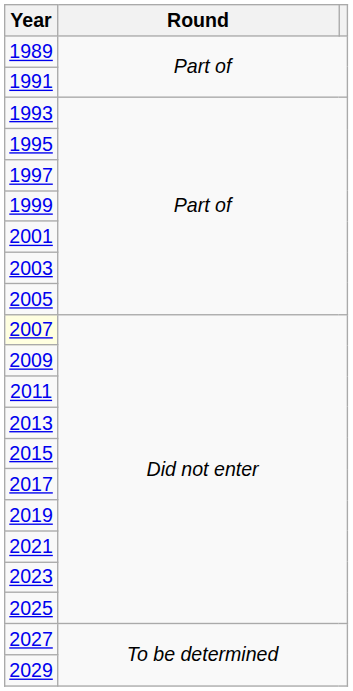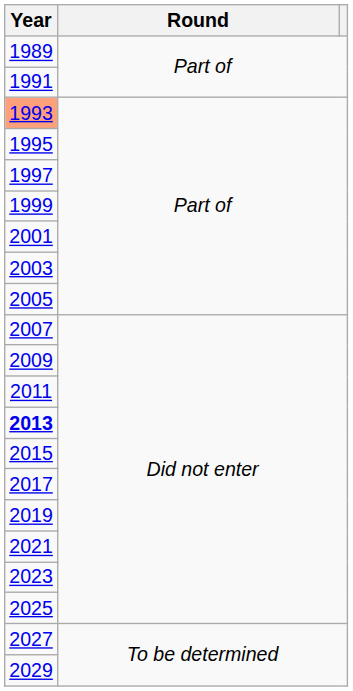(31, 113) no background -> (31, 113) lightsalmon background
(31, 330) lightyellow background -> (31, 330) no background
(31, 423) normal -> (31, 423) bold
